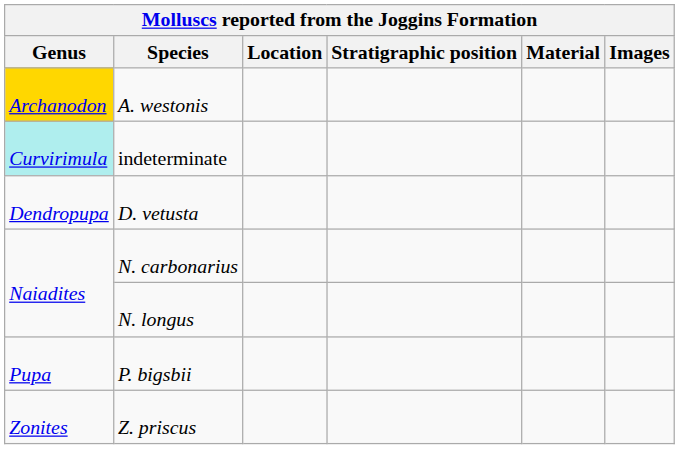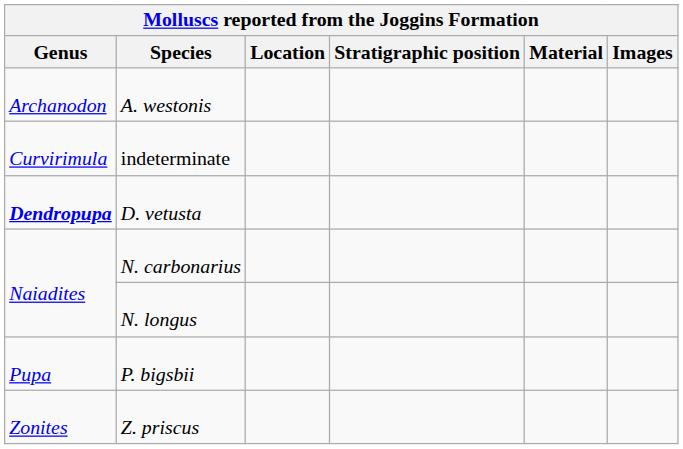(58, 105) gold background -> (58, 105) no background
(58, 159) paleturquoise background -> (58, 159) no background
(59, 213) normal -> (60, 213) bold
